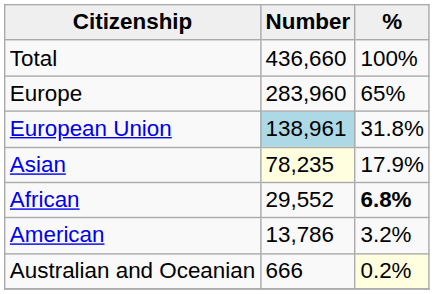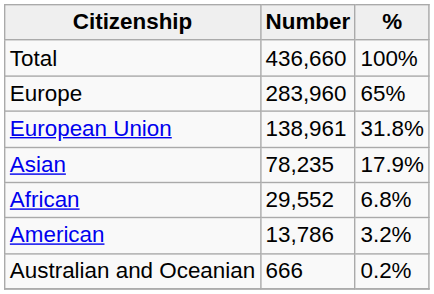(306, 128) lightblue background -> (306, 128) no background
(300, 164) lightyellow background -> (300, 164) no background
(386, 199) bold -> (386, 199) normal
(386, 270) lightyellow background -> (386, 270) no background
